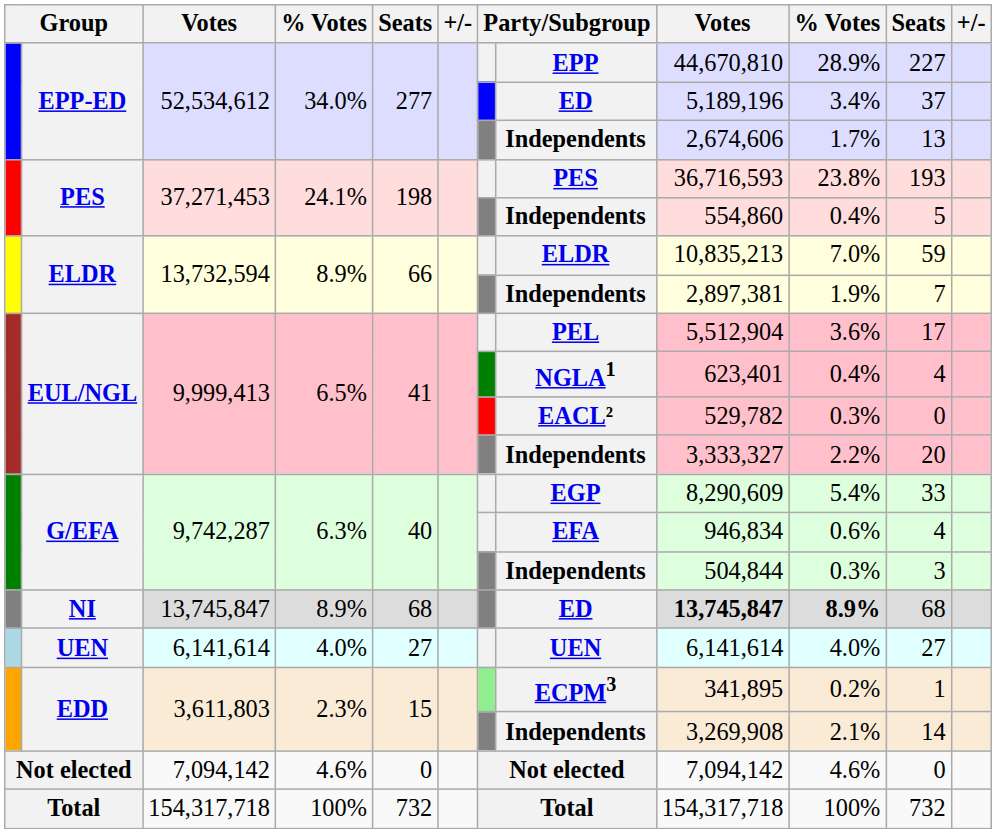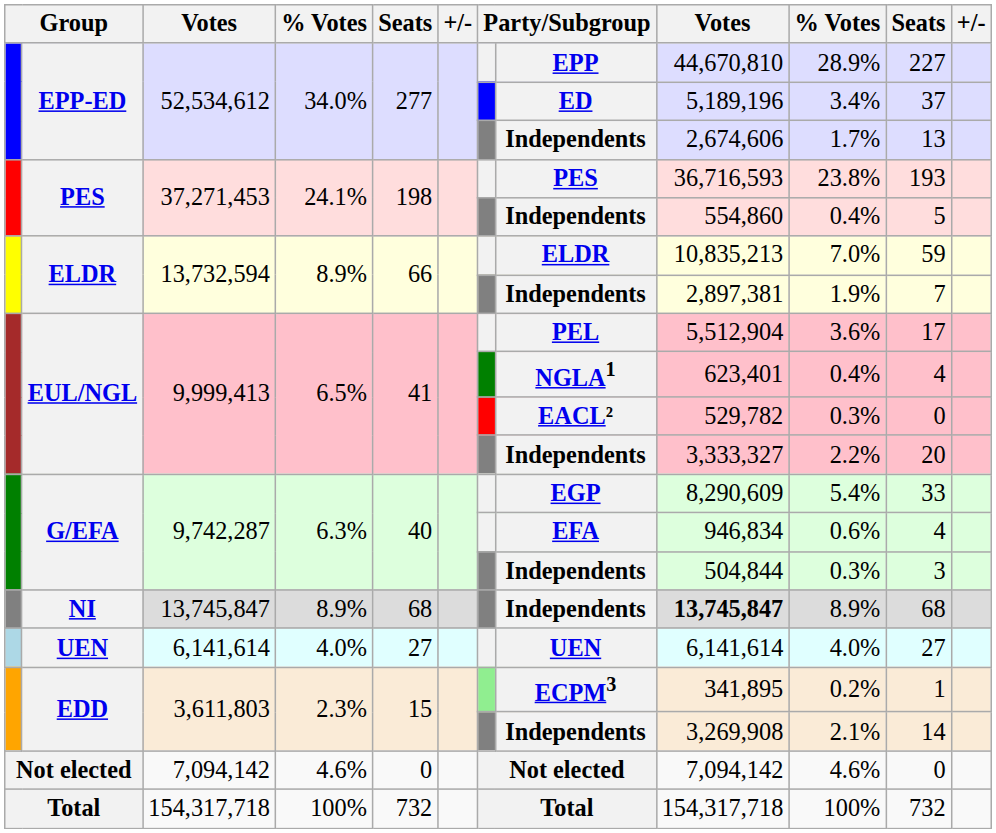(576, 608) ED -> (576, 608) Independents
(853, 608) bold -> (855, 608) normal
